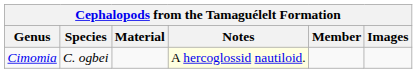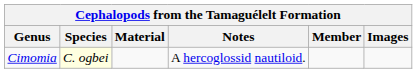(86, 57) no background -> (86, 57) lightyellow background
(238, 57) lightyellow background -> (238, 57) no background
